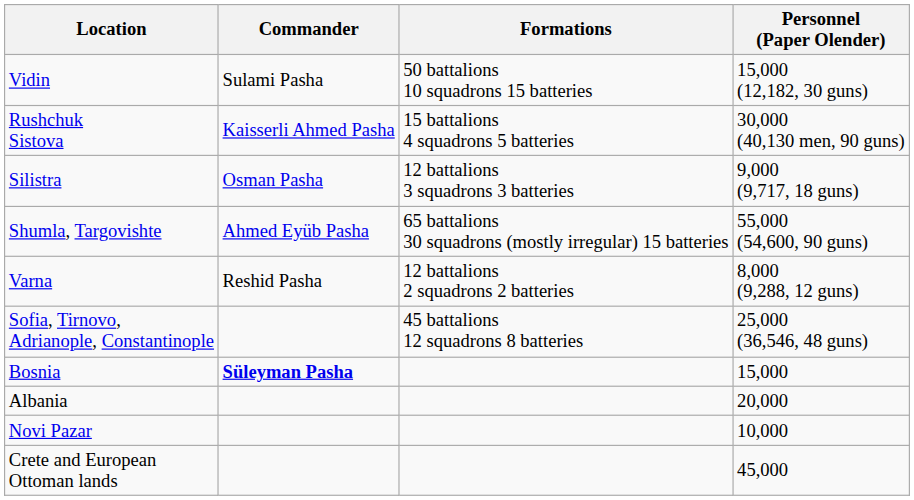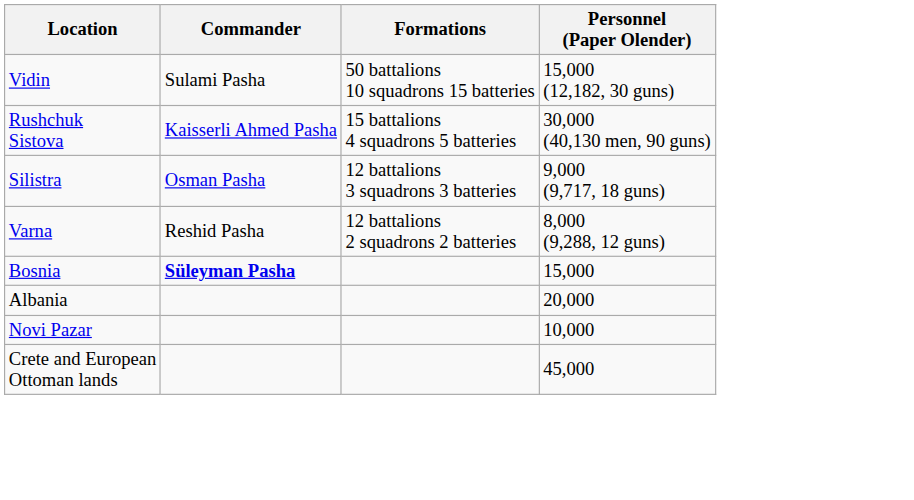- row: (85, 230)
- row: (111, 331)
